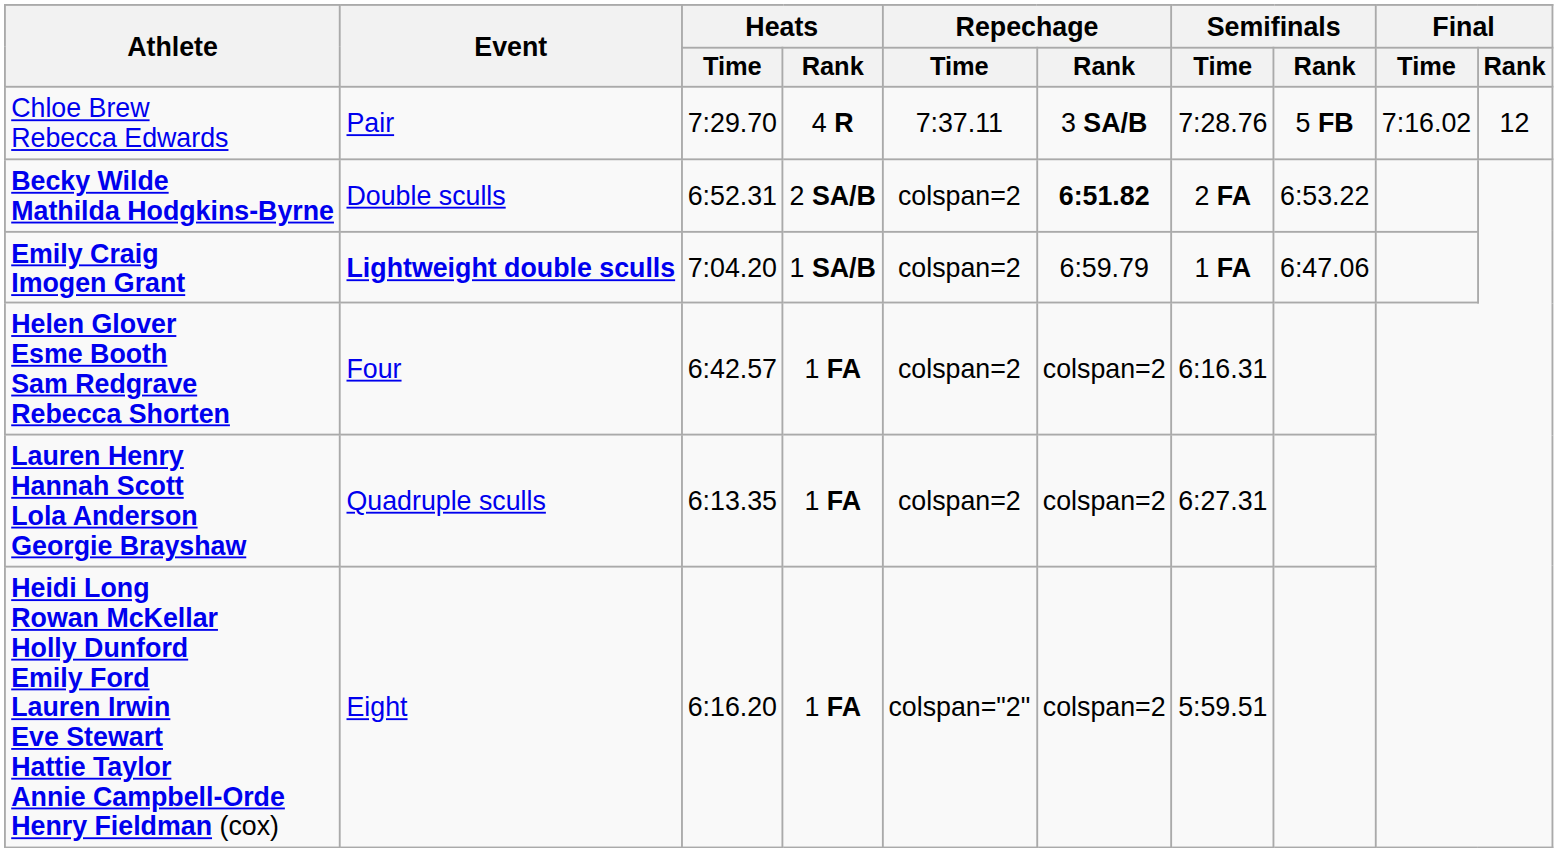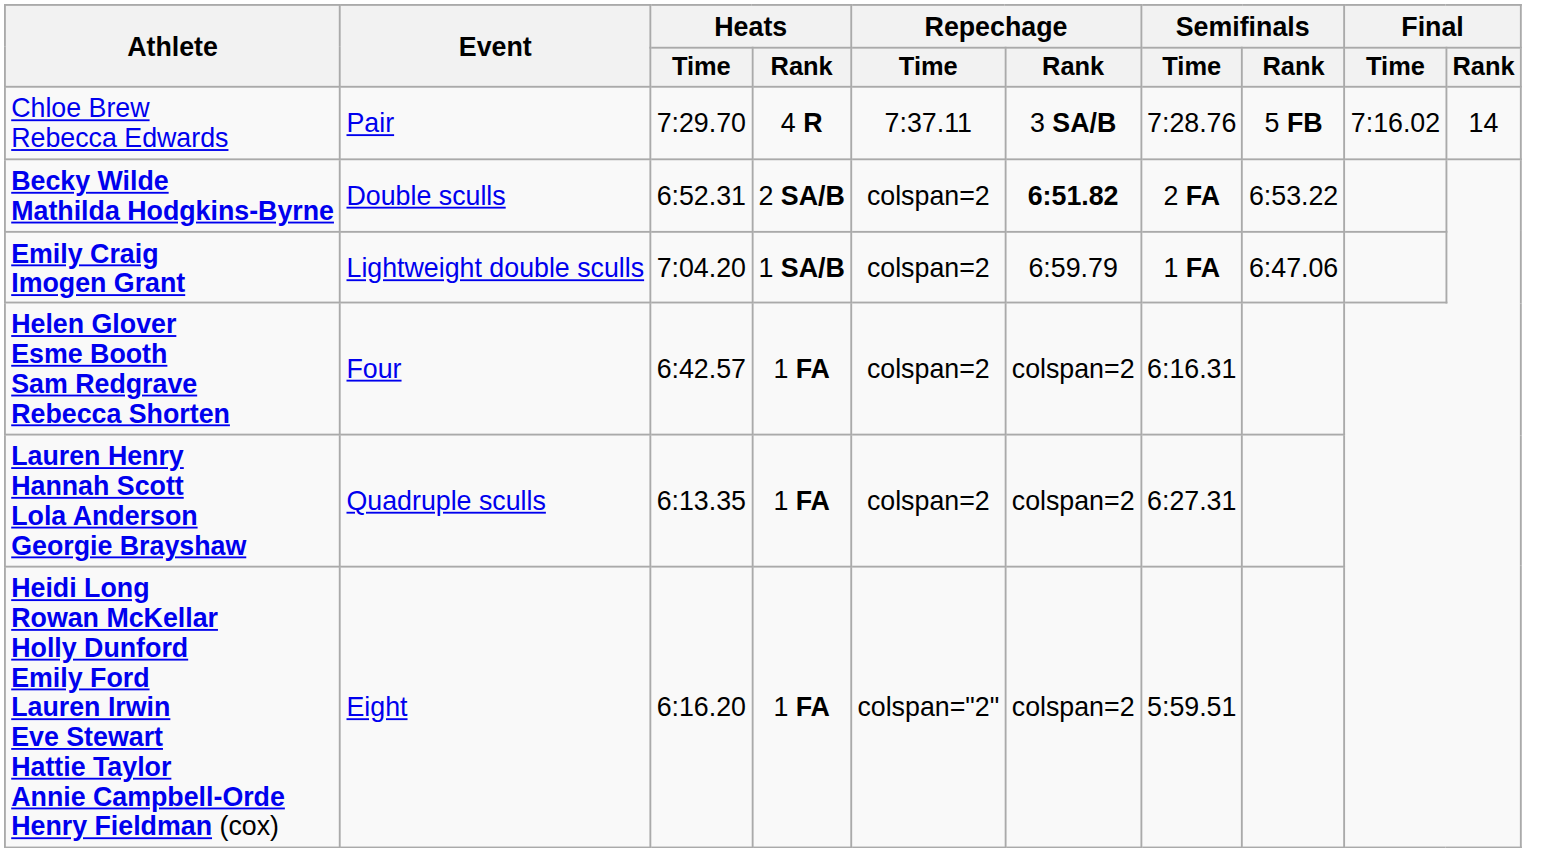(1515, 124) 12 -> (1483, 124) 14
(511, 268) bold -> (495, 268) normal
